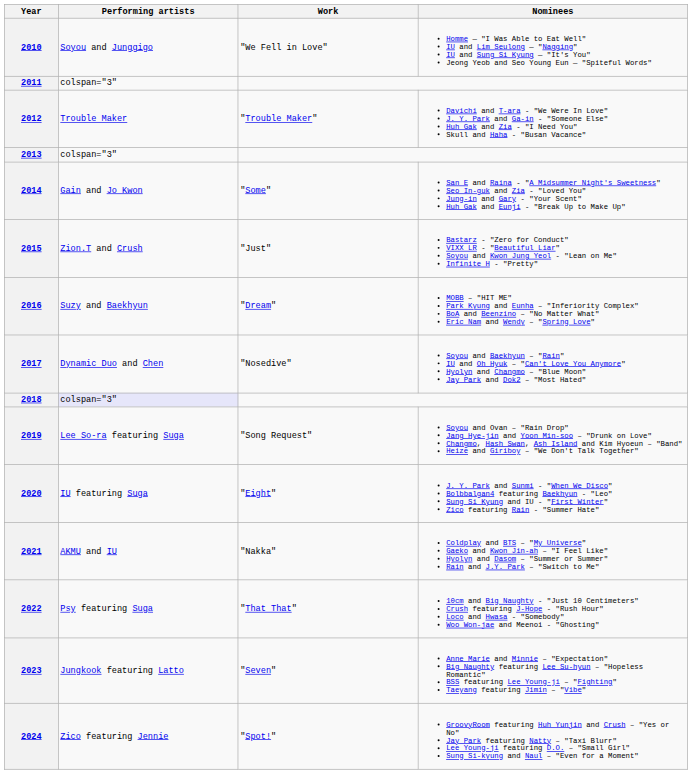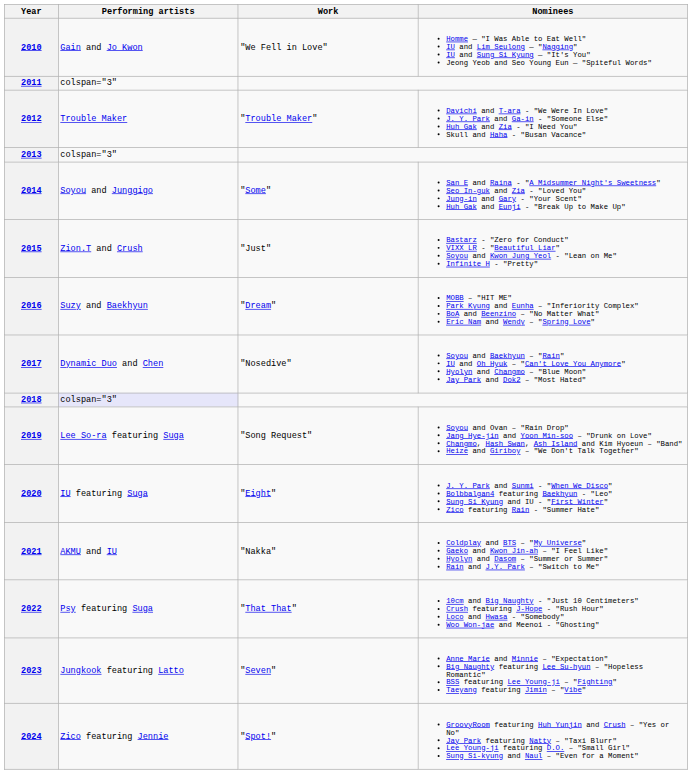(107, 47) Soyou and Junggigo -> (102, 47) Gain and Jo Kwon
(102, 191) Gain and Jo Kwon -> (107, 191) Soyou and Junggigo
